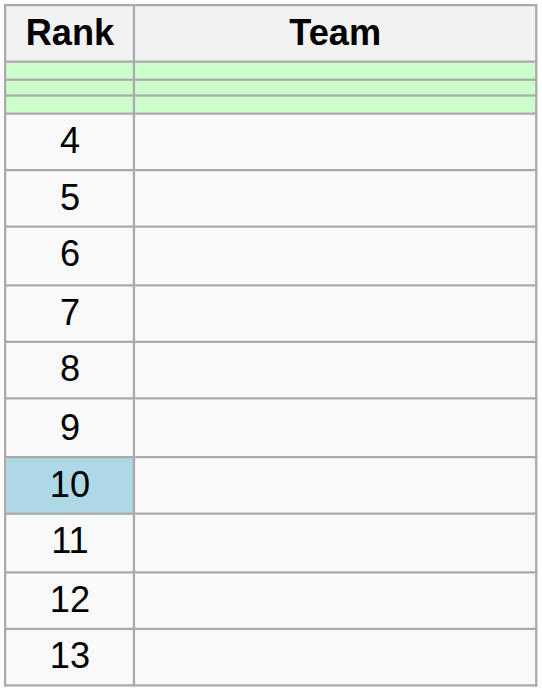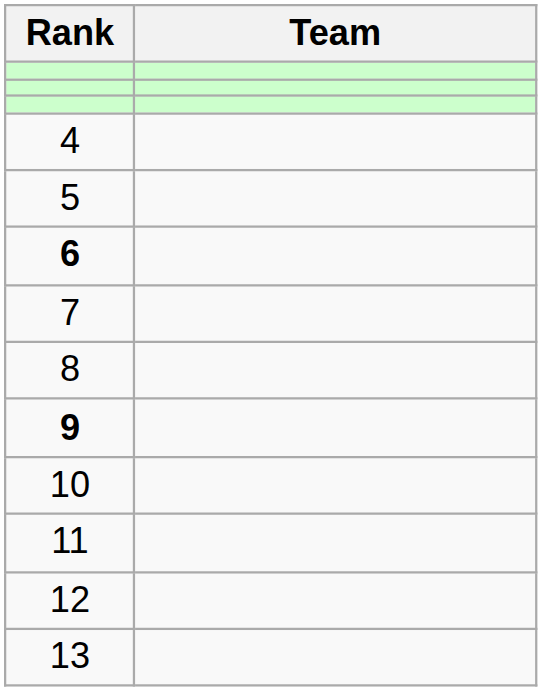(70, 255) normal -> (70, 255) bold
(70, 427) normal -> (70, 427) bold
(70, 484) lightblue background -> (70, 484) no background
